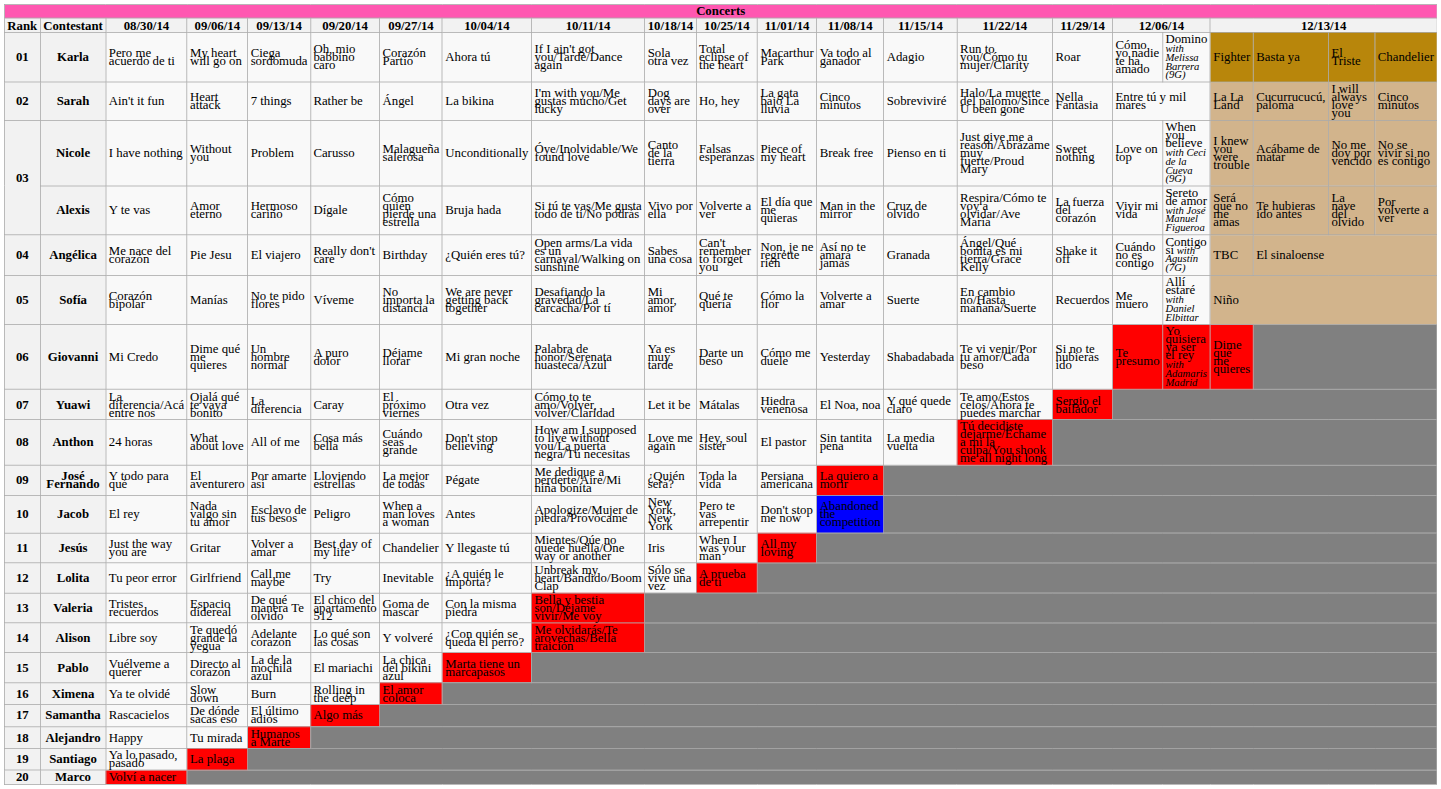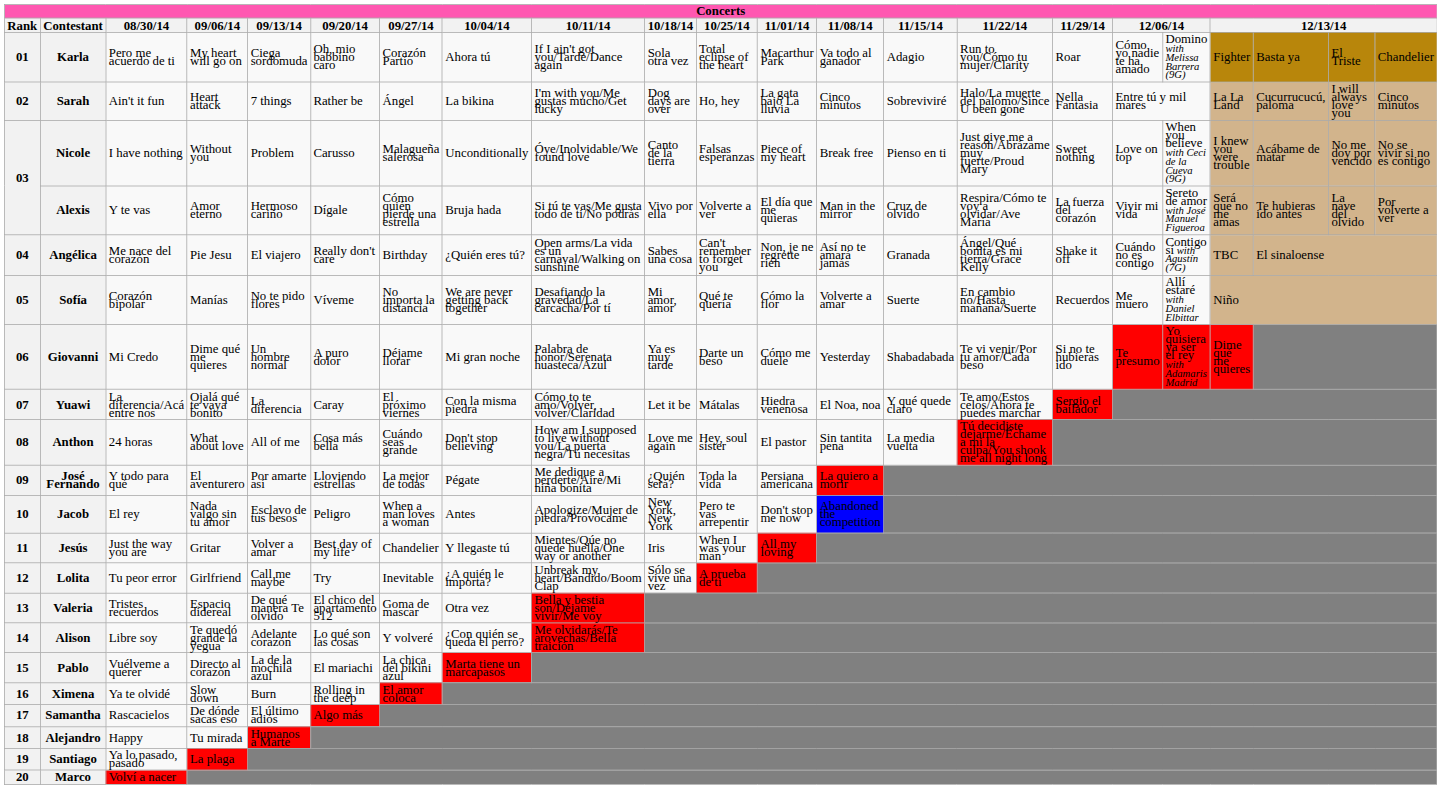(467, 404) Otra vez -> (481, 404) Con la misma piedra
(481, 607) Con la misma piedra -> (467, 607) Otra vez
